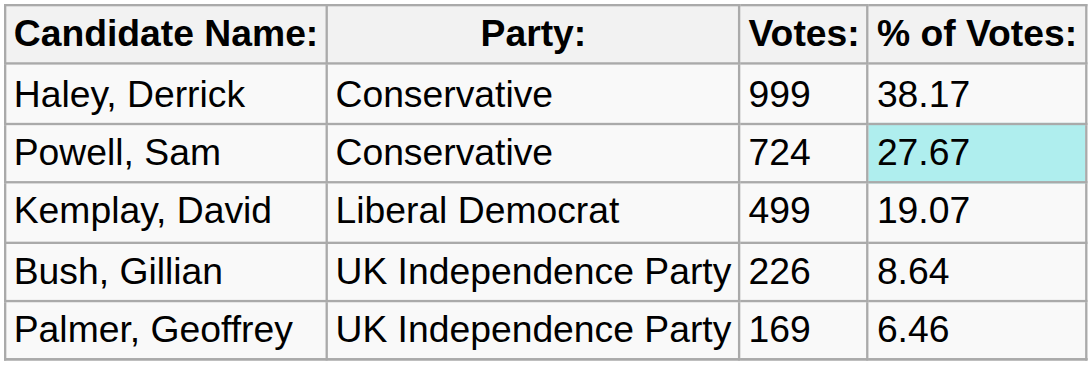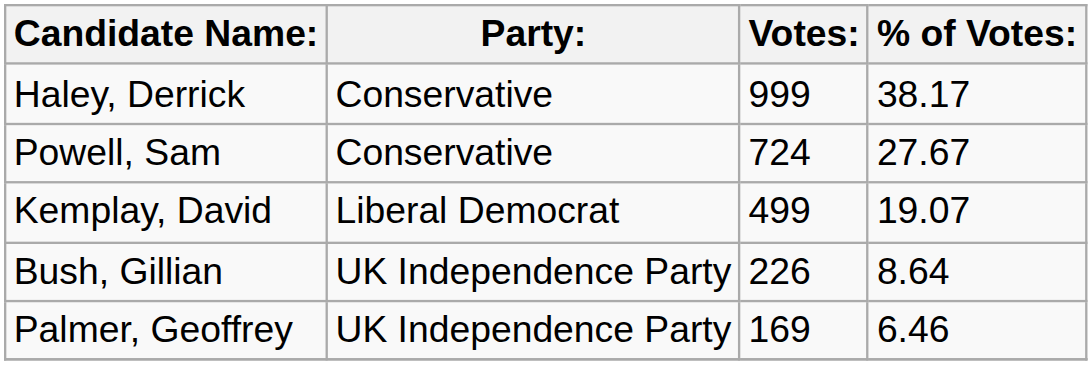(924, 152) paleturquoise background -> (924, 152) no background
